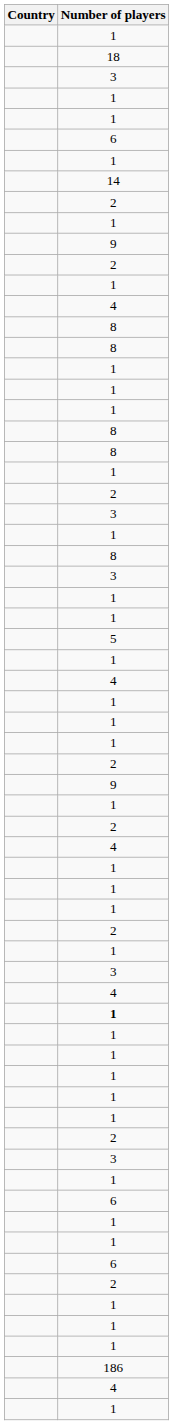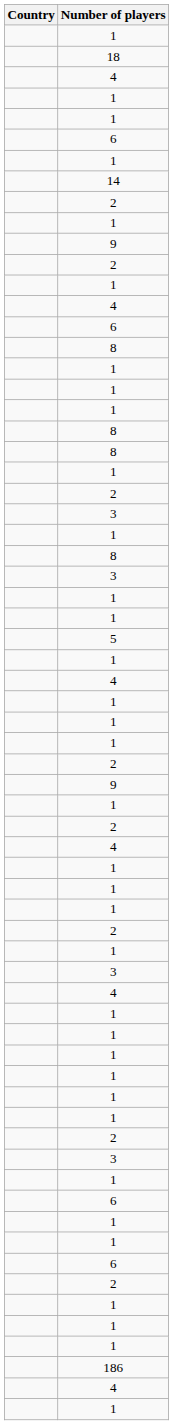(113, 77) 3 -> (113, 77) 4
(113, 327) 8 -> (113, 327) 6
(113, 1013) bold -> (113, 1013) normal
